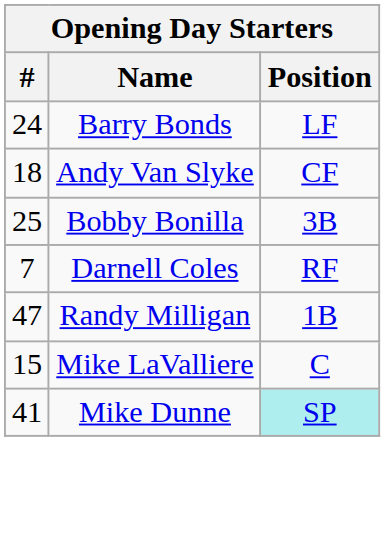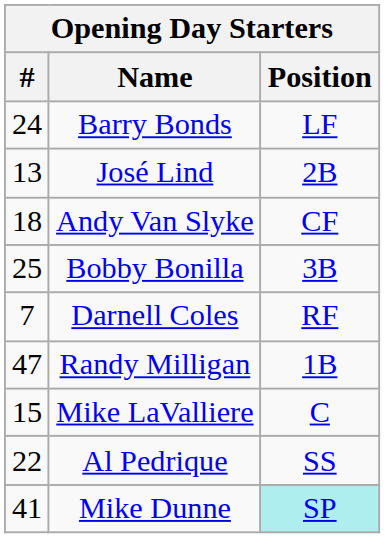+ row: (155, 172)
+ row: (155, 460)
